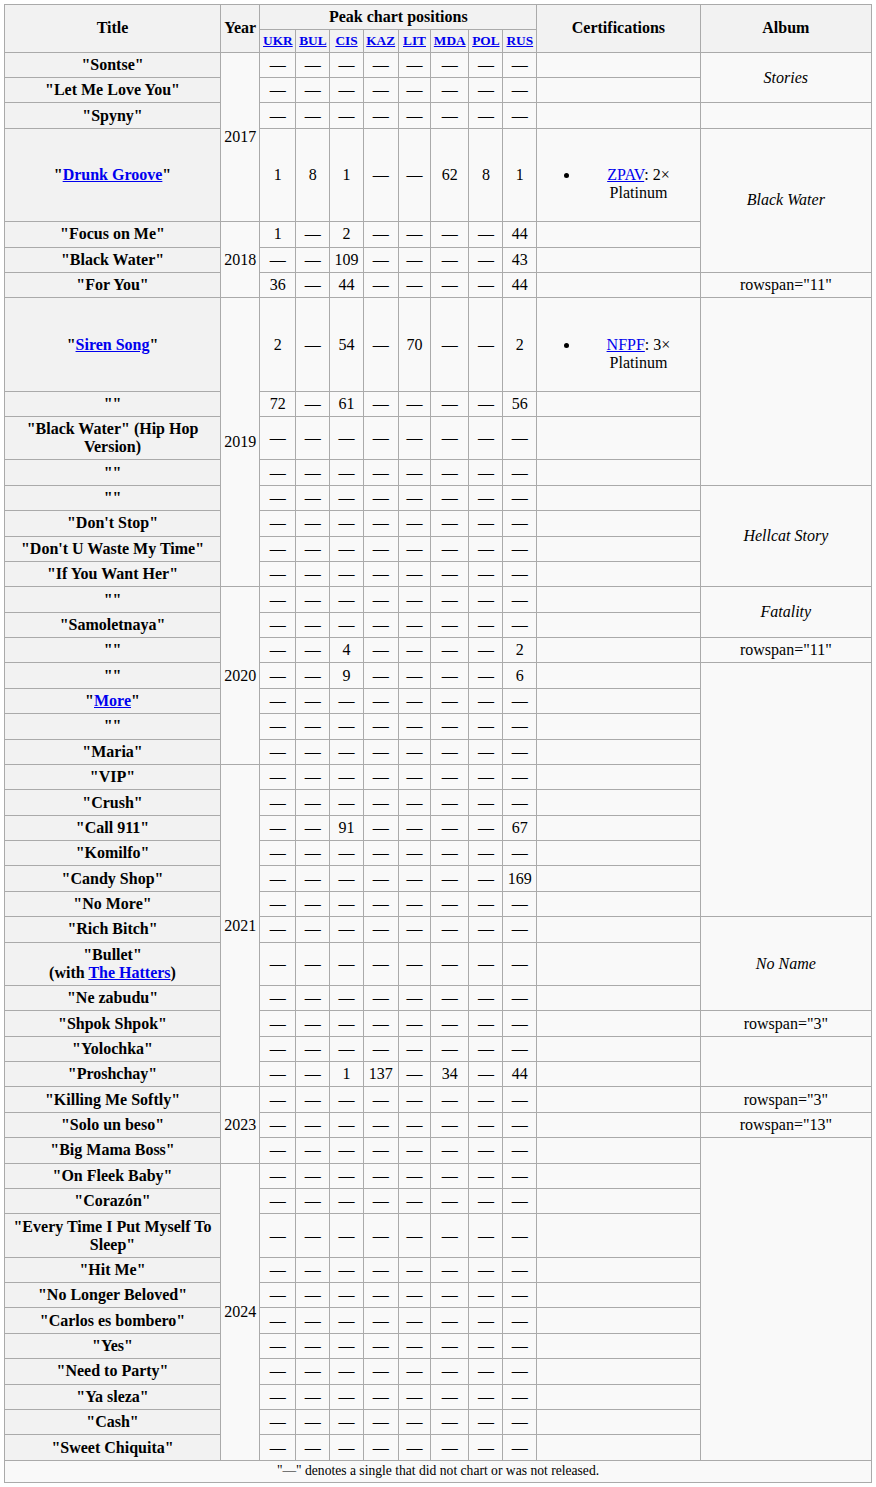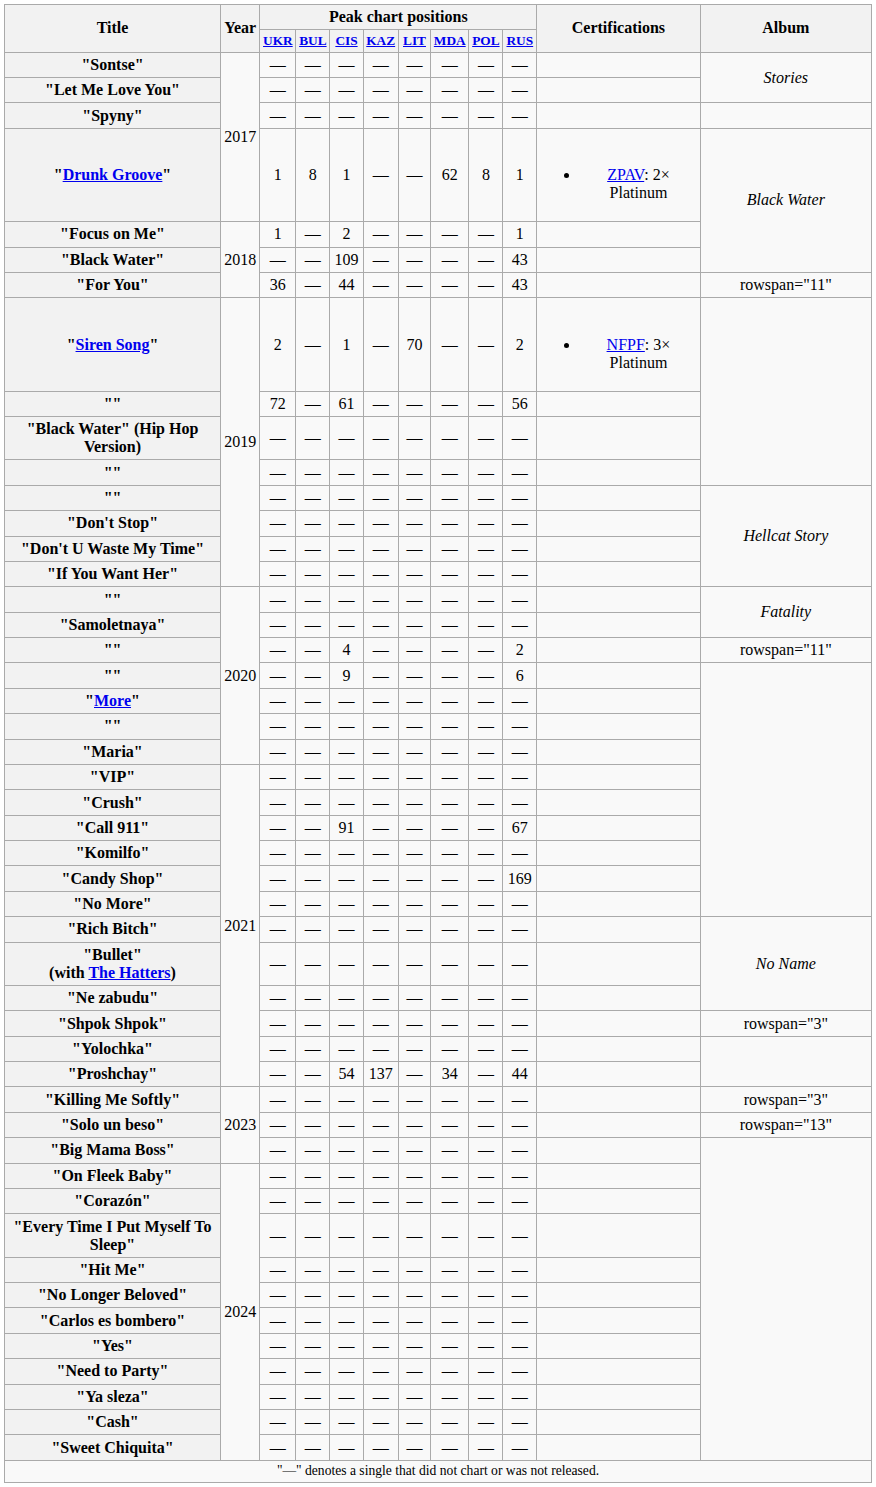(520, 234) 44 -> (520, 234) 1
(520, 285) 44 -> (520, 285) 43
(346, 344) 54 -> (346, 344) 1
(346, 1074) 1 -> (346, 1074) 54
